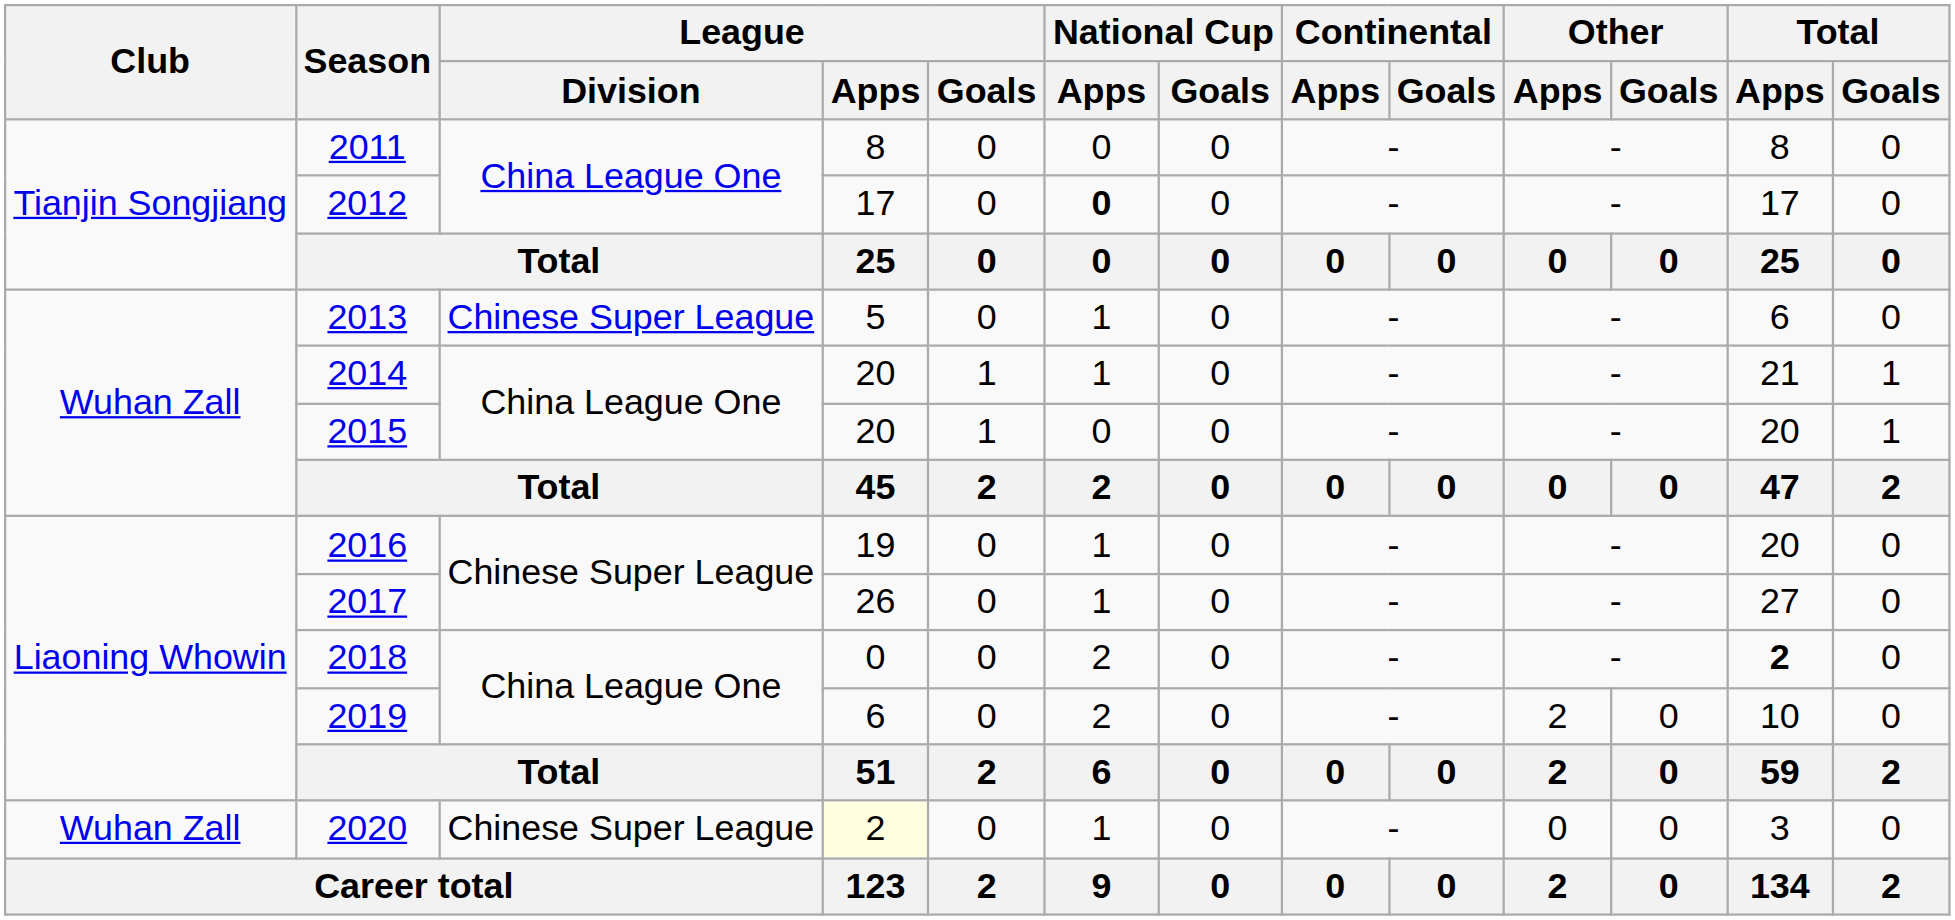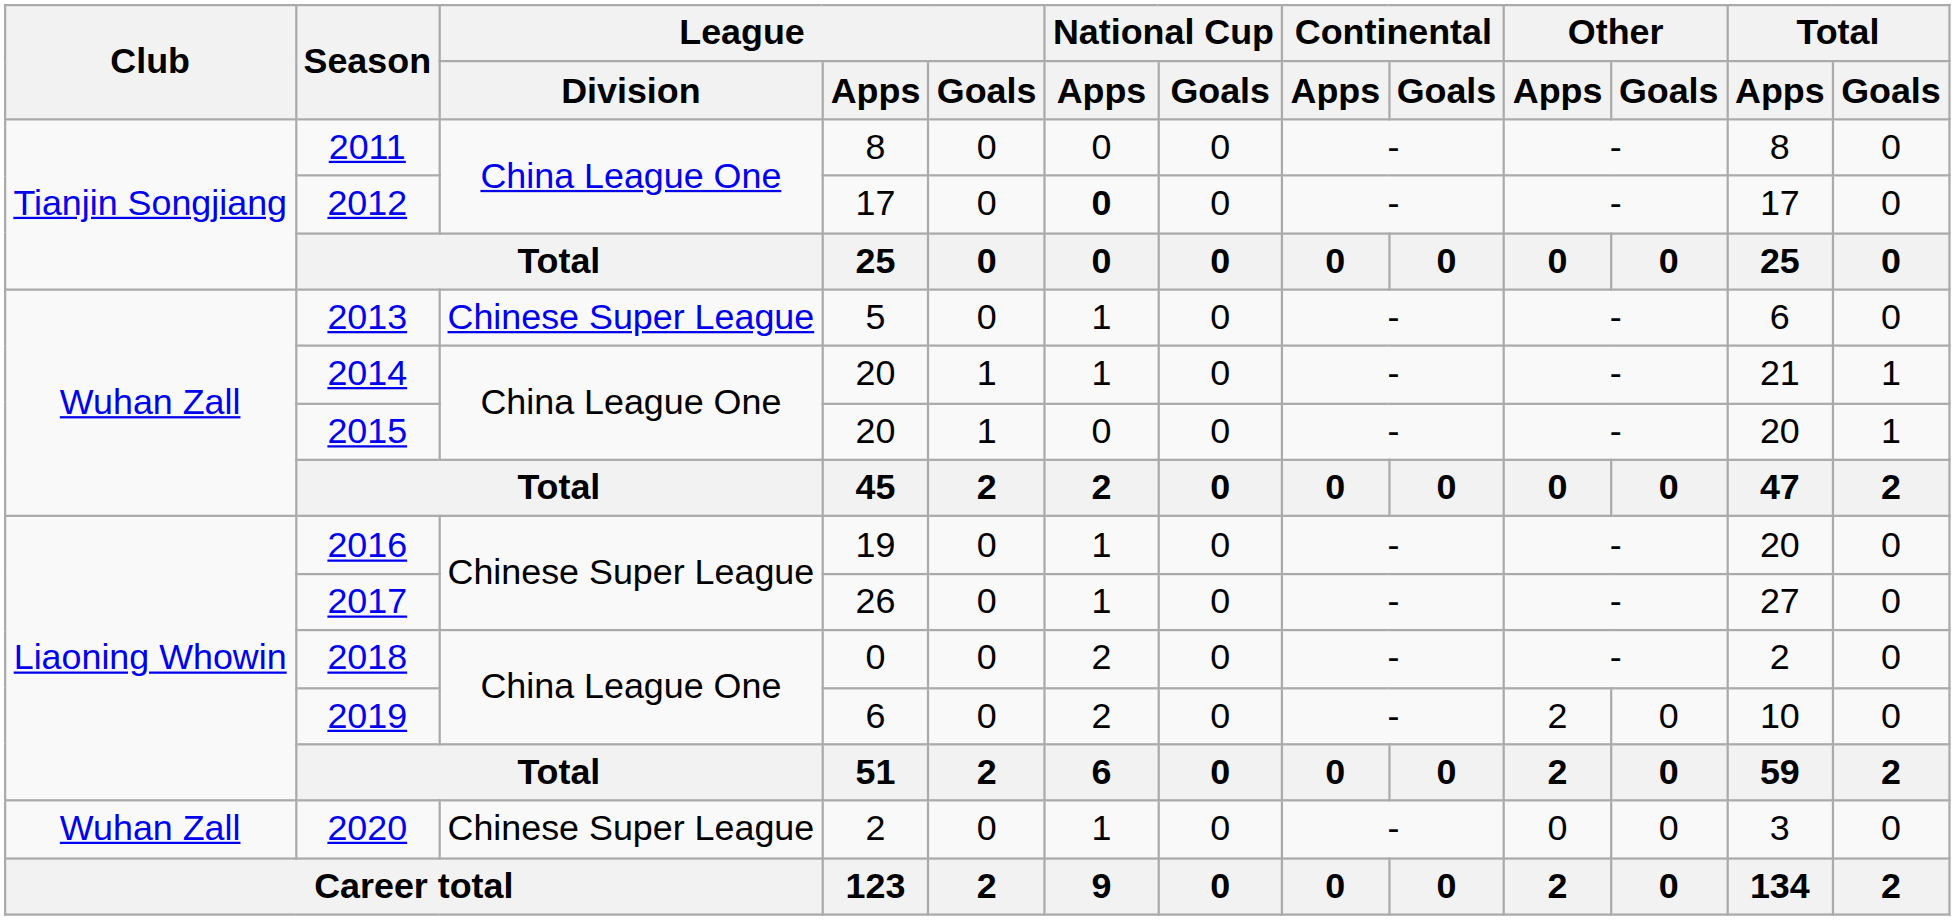(1780, 658) bold -> (1780, 658) normal
(876, 828) lightyellow background -> (876, 828) no background
